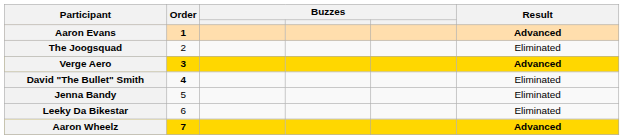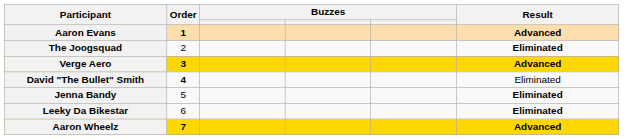(538, 48) normal -> (538, 48) bold
(538, 95) normal -> (538, 95) bold
(538, 111) normal -> (538, 111) bold
